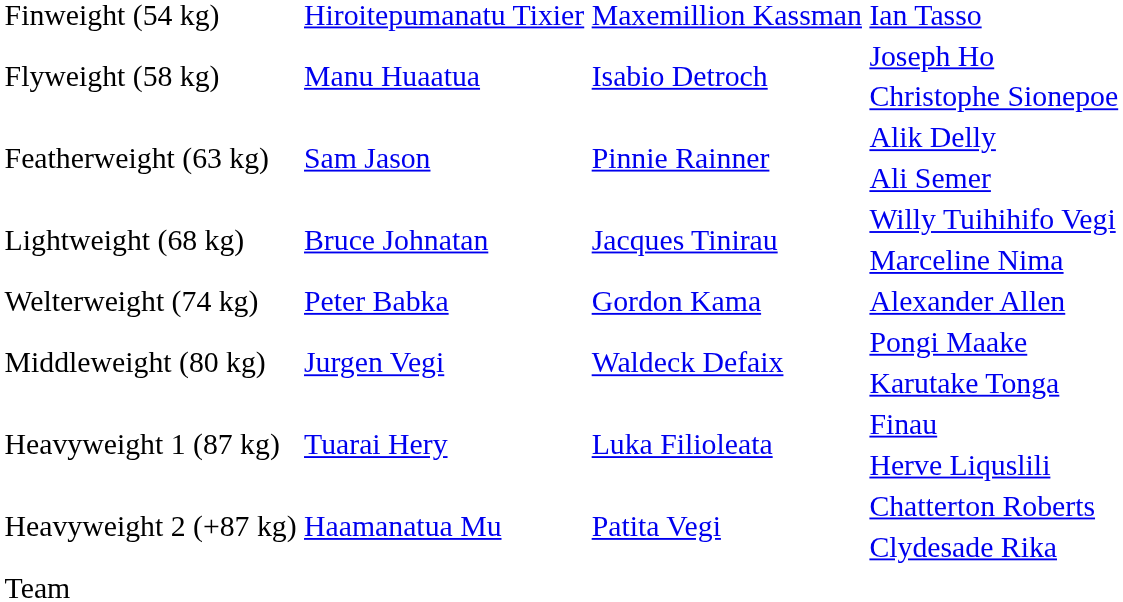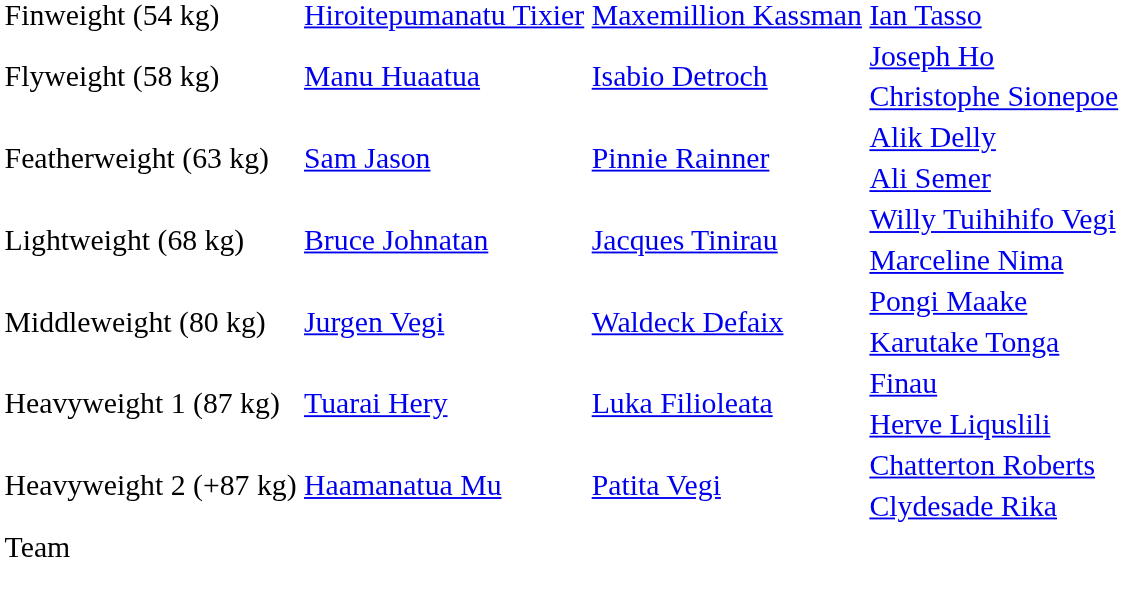- row: (131, 301)
